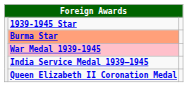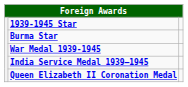(34, 37) lightsalmon background -> (34, 37) no background
(55, 50) pink background -> (55, 50) no background
